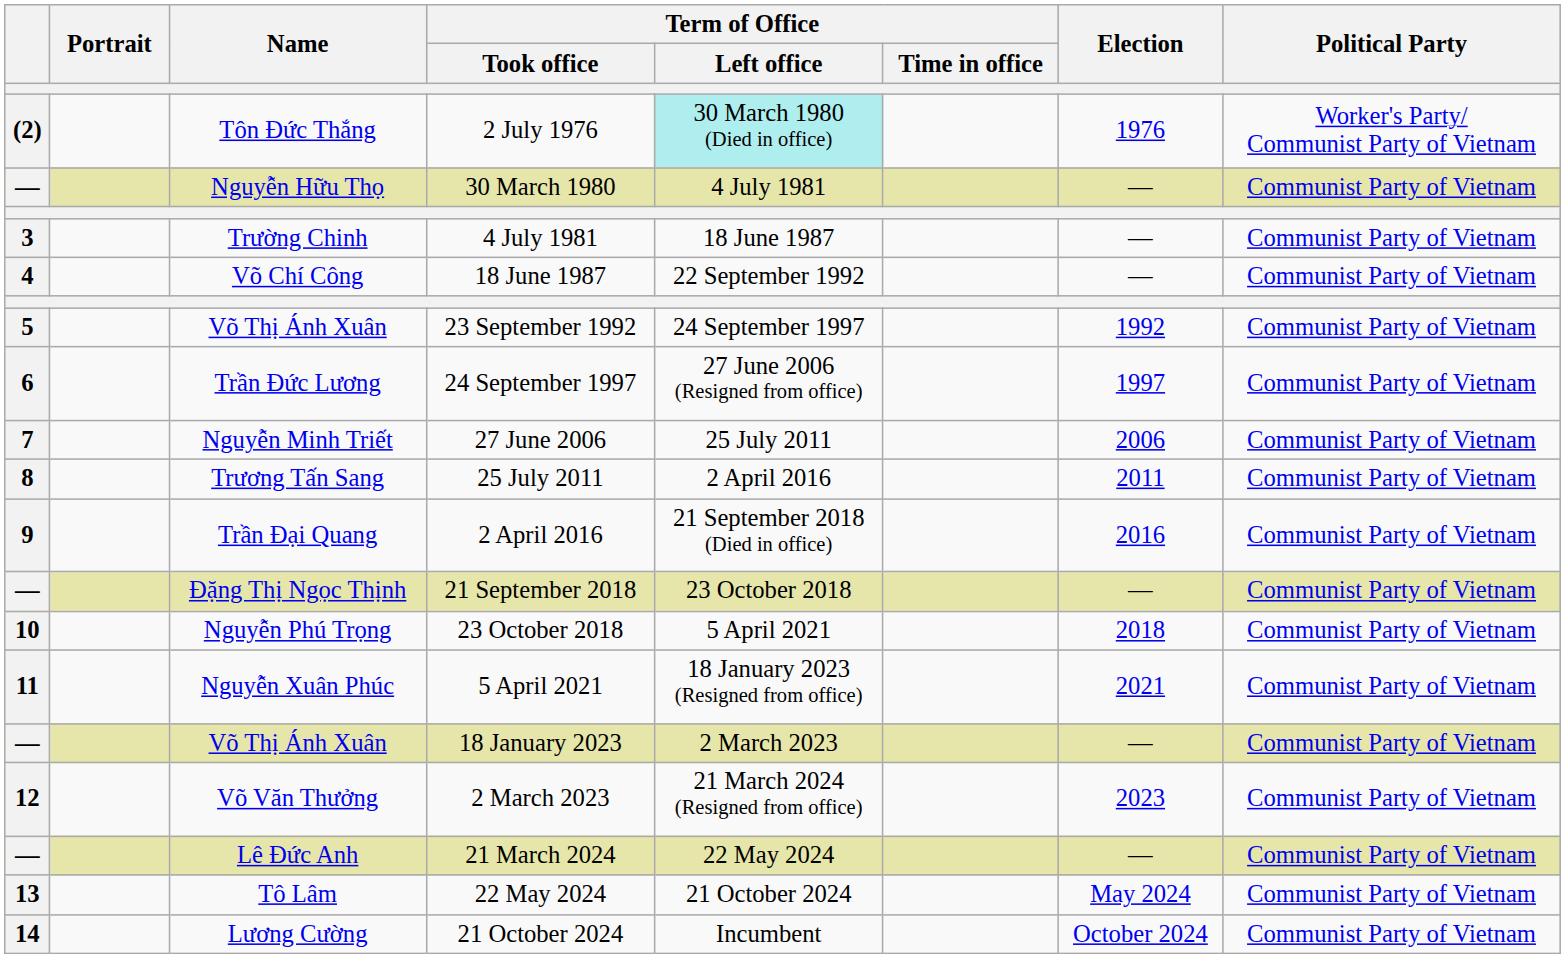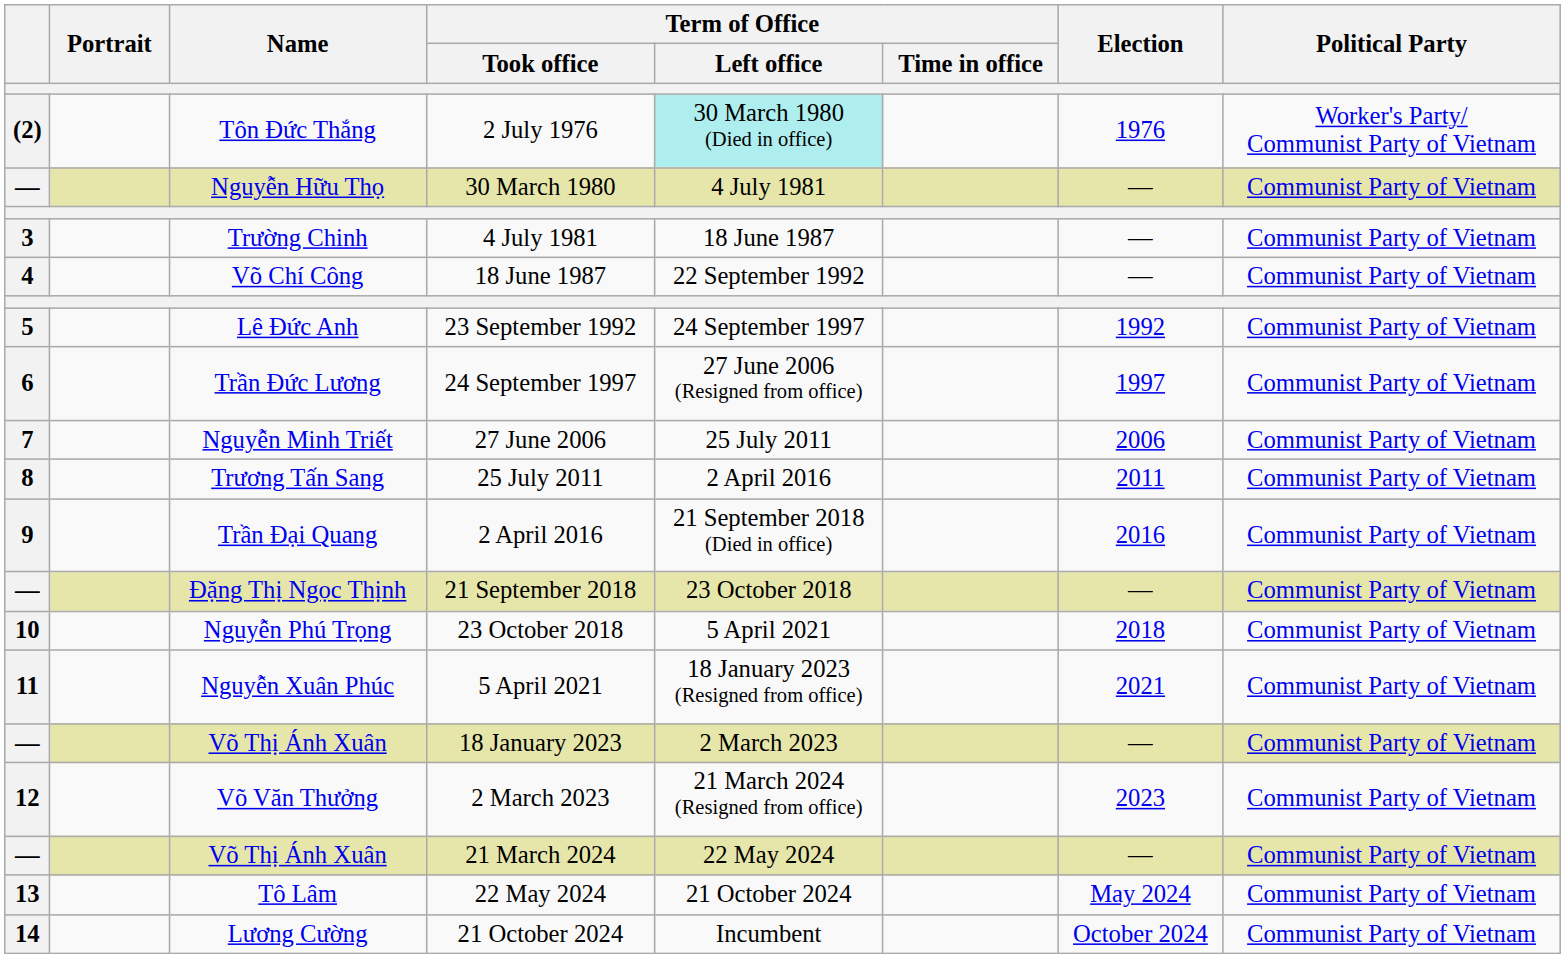(298, 326) Võ Thị Ánh Xuân -> (298, 326) Lê Đức Anh
(298, 855) Lê Đức Anh -> (298, 855) Võ Thị Ánh Xuân
